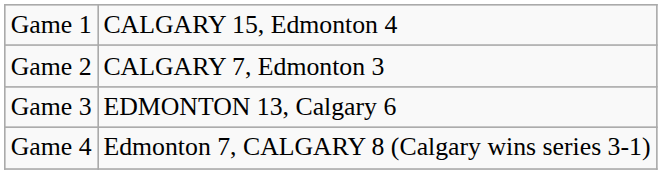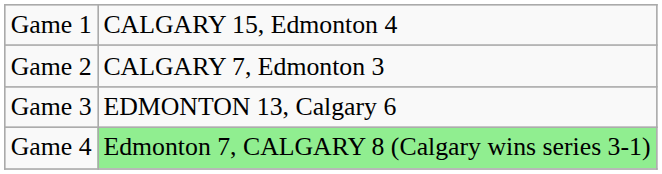(377, 147) no background -> (377, 147) lightgreen background
